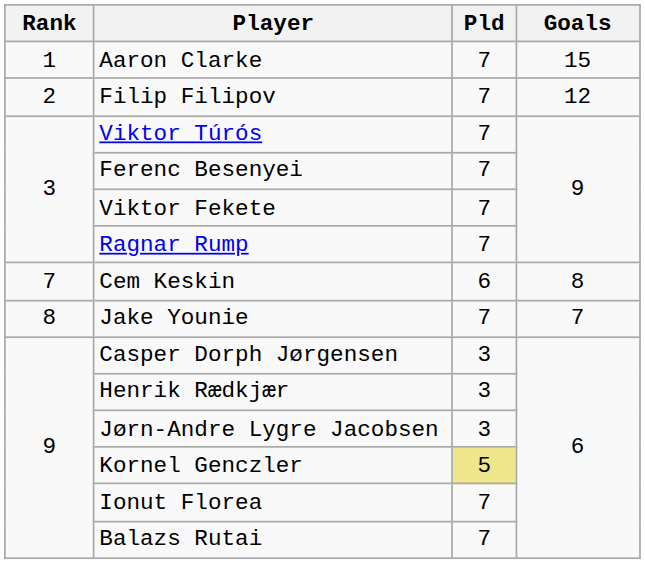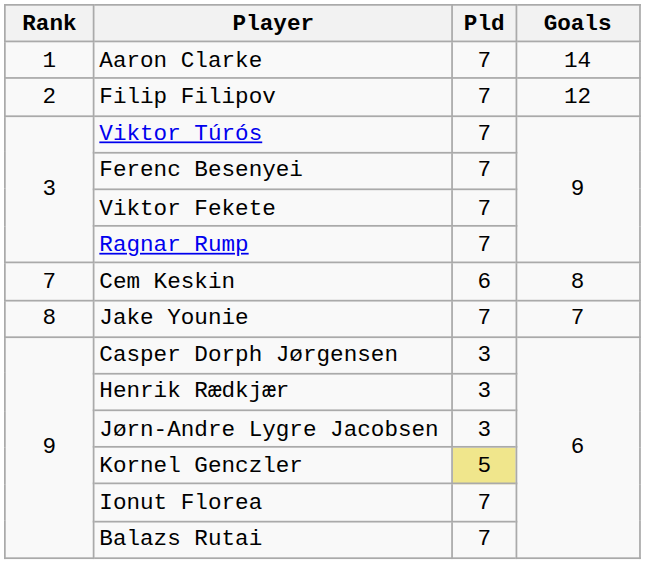(578, 60) 15 -> (578, 60) 14
